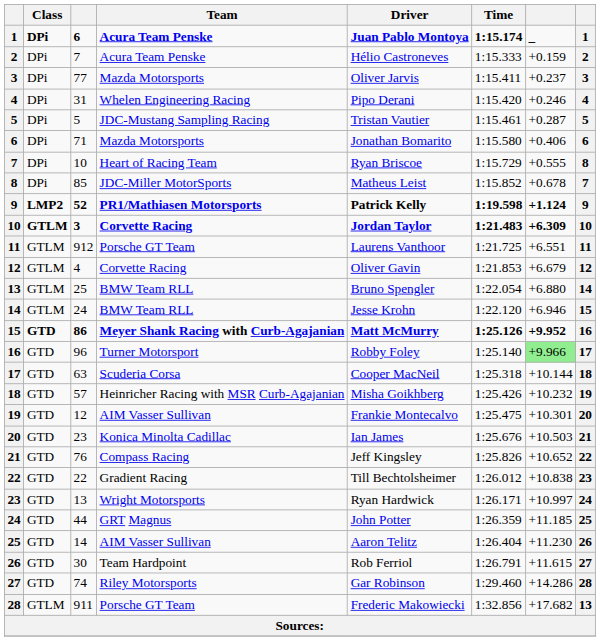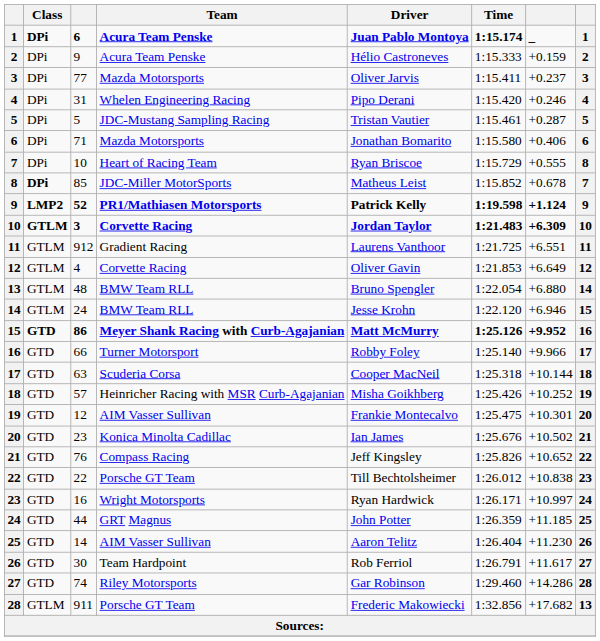(77, 57) 7 -> (77, 57) 9
(37, 183) normal -> (38, 183) bold
(147, 246) Porsche GT Team -> (143, 246) Gradient Racing
(547, 267) +6.679 -> (547, 267) +6.649
(80, 288) 25 -> (80, 288) 48
(80, 352) 96 -> (80, 352) 66
(547, 352) lightgreen background -> (547, 352) no background
(551, 394) +10.232 -> (551, 394) +10.252
(551, 436) +10.503 -> (551, 436) +10.502
(143, 478) Gradient Racing -> (147, 478) Porsche GT Team
(80, 499) 13 -> (80, 499) 16
(550, 562) +11.615 -> (550, 562) +11.617
